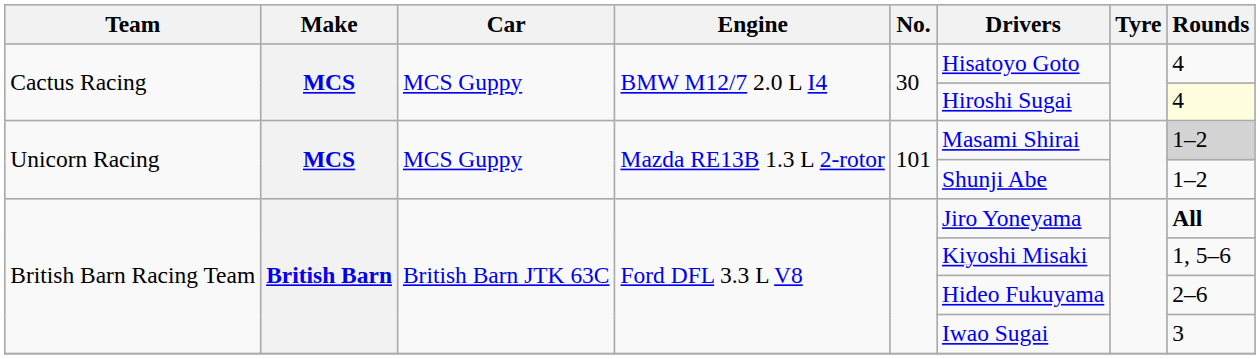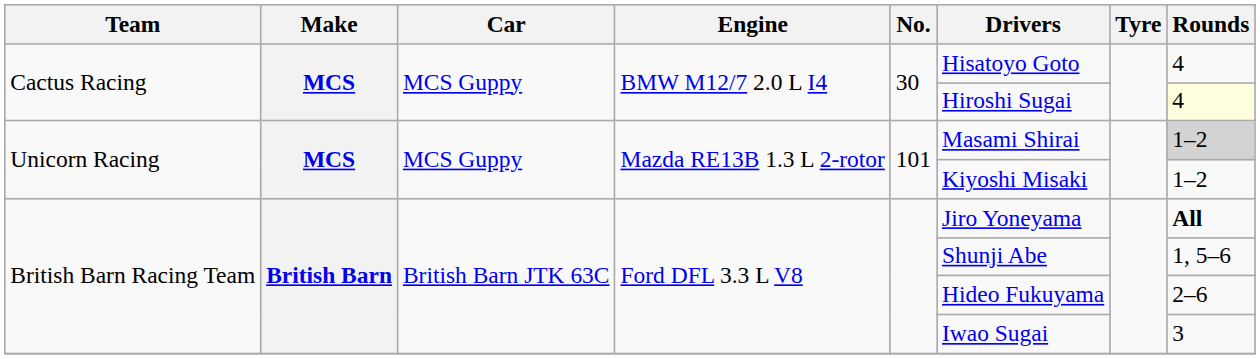(995, 179) Shunji Abe -> (1015, 179) Kiyoshi Misaki
(1015, 256) Kiyoshi Misaki -> (995, 256) Shunji Abe
